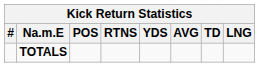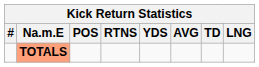(43, 52) no background -> (43, 52) lightsalmon background
